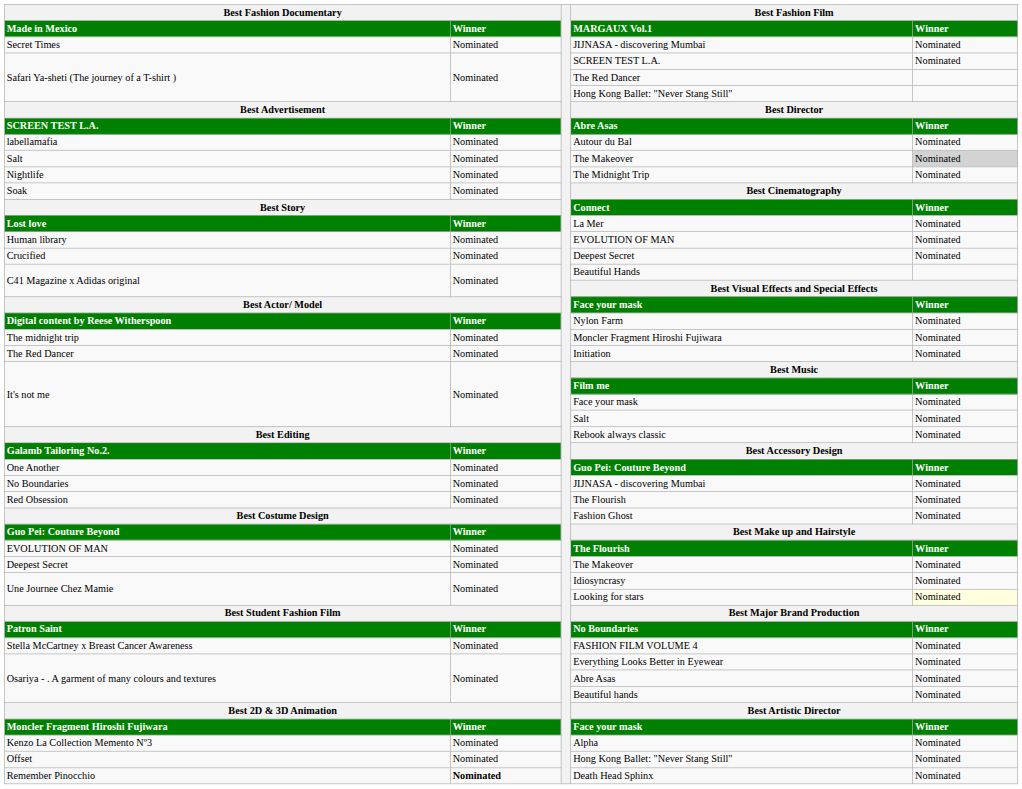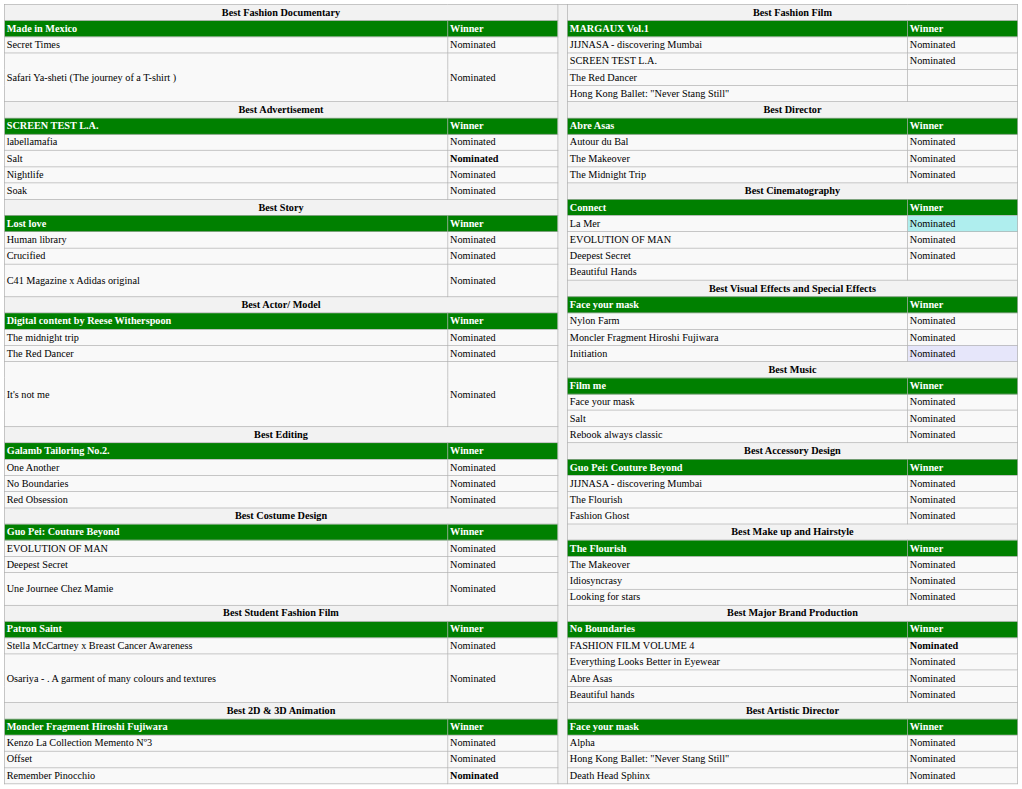(475, 158) normal -> (474, 158) bold
(938, 158) lightgrey background -> (933, 158) no background
(938, 223) no background -> (933, 223) paleturquoise background
(938, 353) no background -> (933, 353) lavender background
(938, 597) lightyellow background -> (933, 597) no background
(938, 645) normal -> (934, 645) bold
